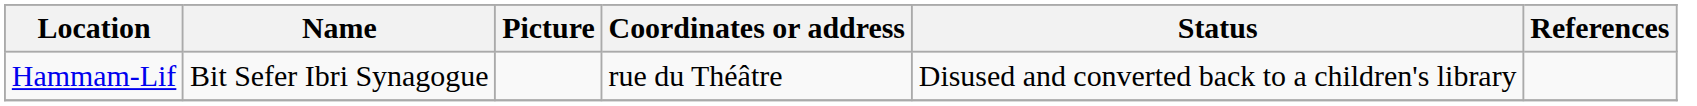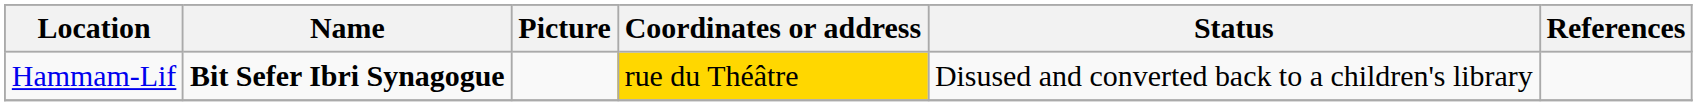(339, 75) normal -> (347, 75) bold
(695, 75) no background -> (712, 75) gold background
